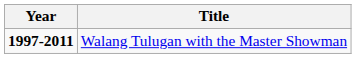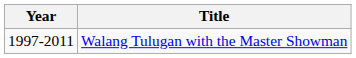(41, 41) bold -> (41, 41) normal
